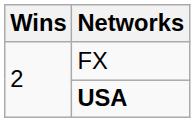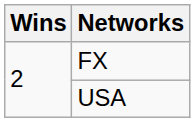(102, 98) bold -> (102, 98) normal
